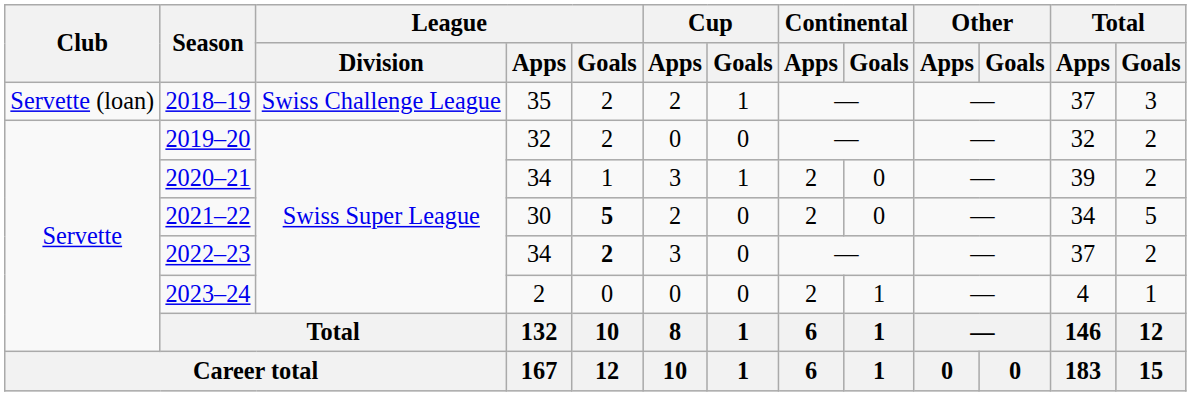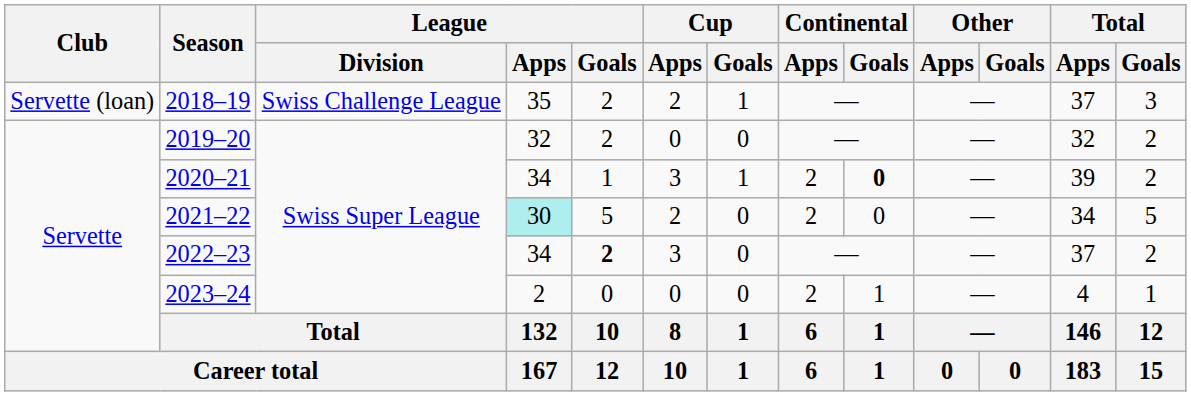(879, 178) normal -> (879, 178) bold
(539, 216) no background -> (539, 216) paleturquoise background
(607, 216) bold -> (607, 216) normal
